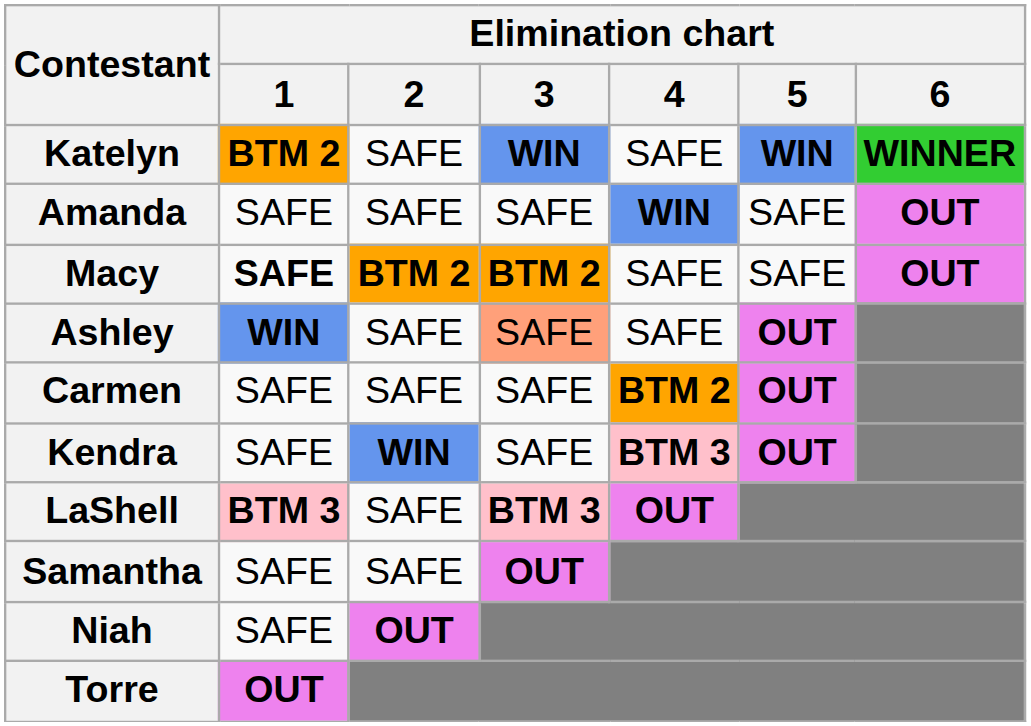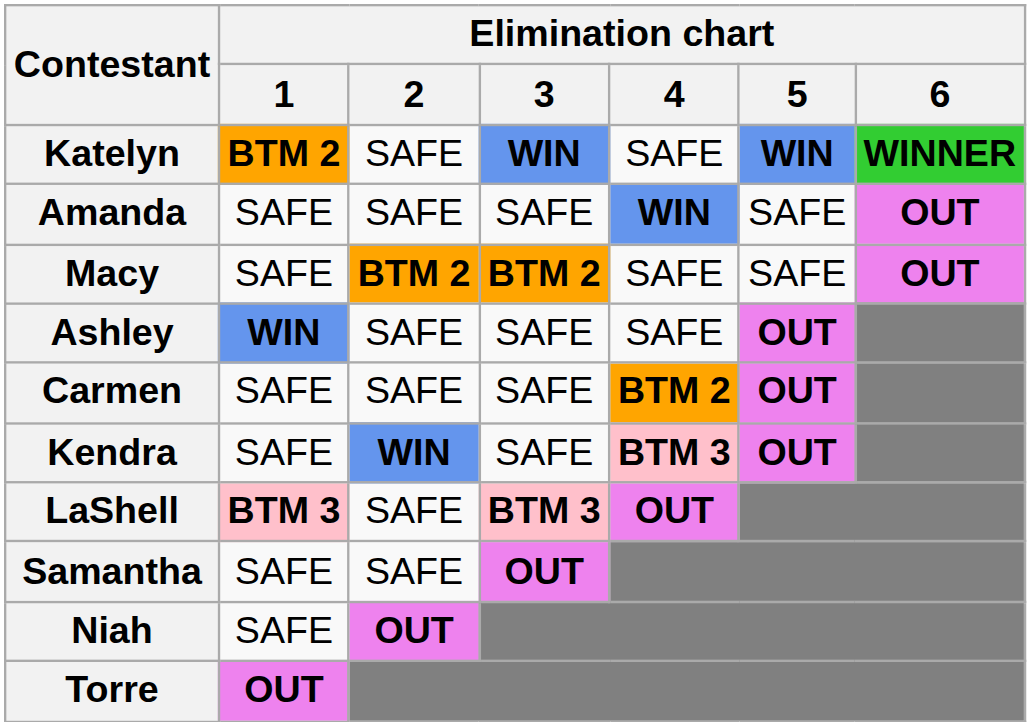(284, 272) bold -> (284, 272) normal
(544, 332) lightsalmon background -> (544, 332) no background
